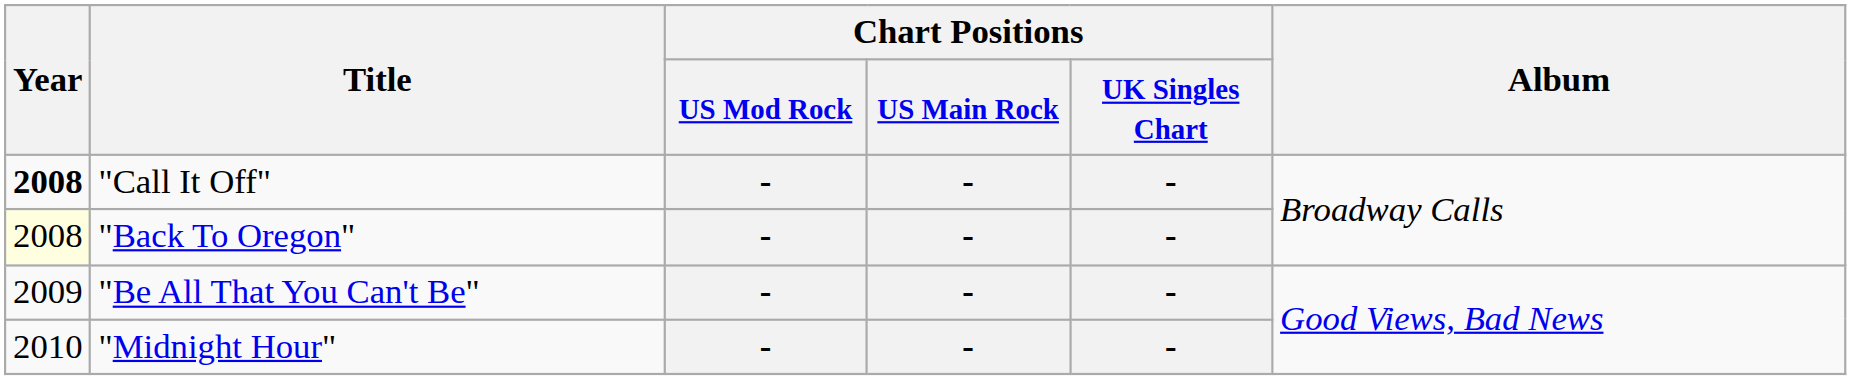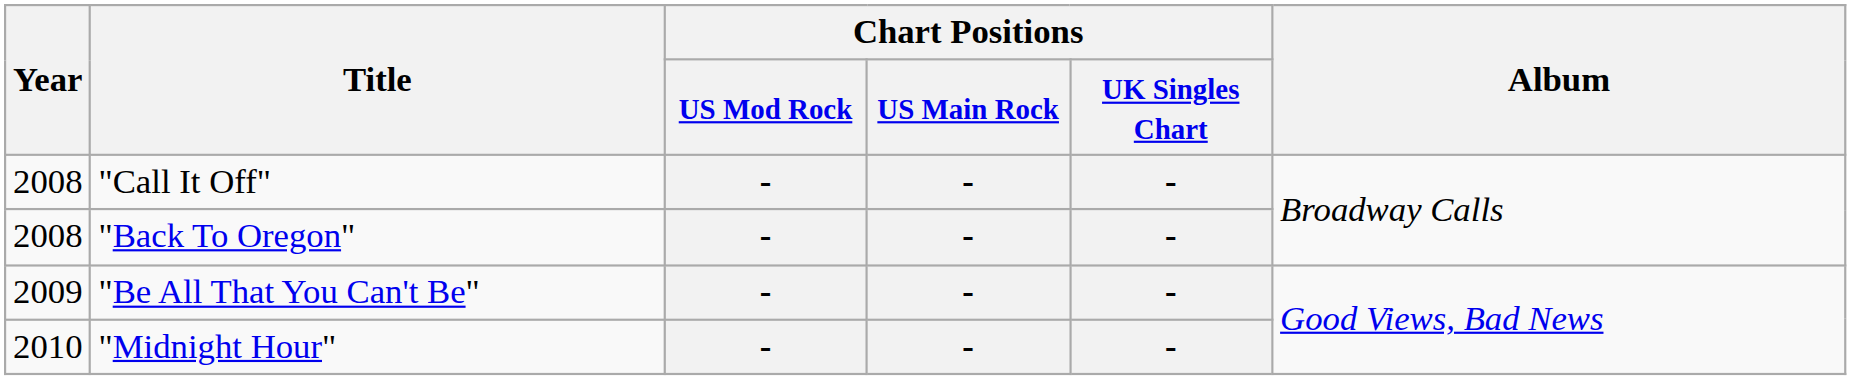(48, 181) bold -> (48, 181) normal
(48, 236) lightyellow background -> (48, 236) no background
